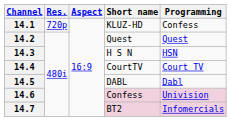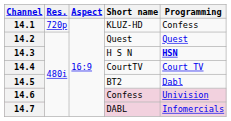(170, 53) normal -> (170, 53) bold
(117, 81) DABL -> (114, 81) BT2
(114, 109) BT2 -> (117, 109) DABL
